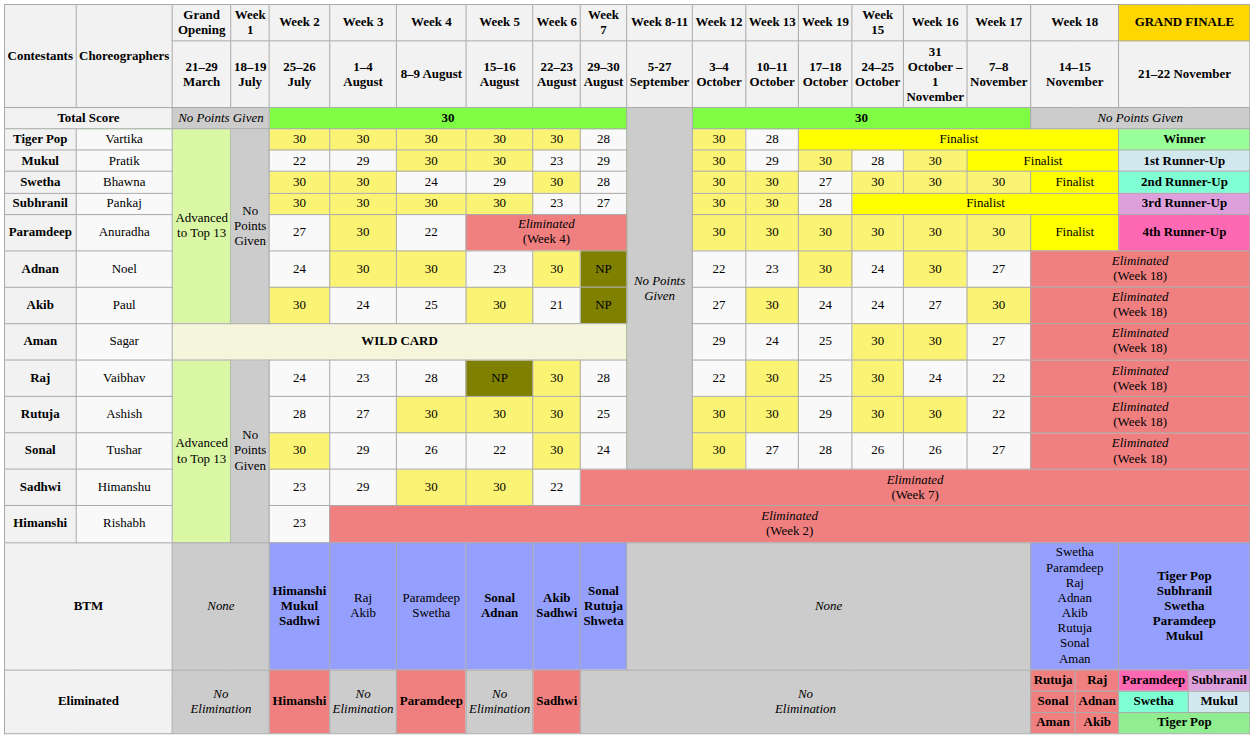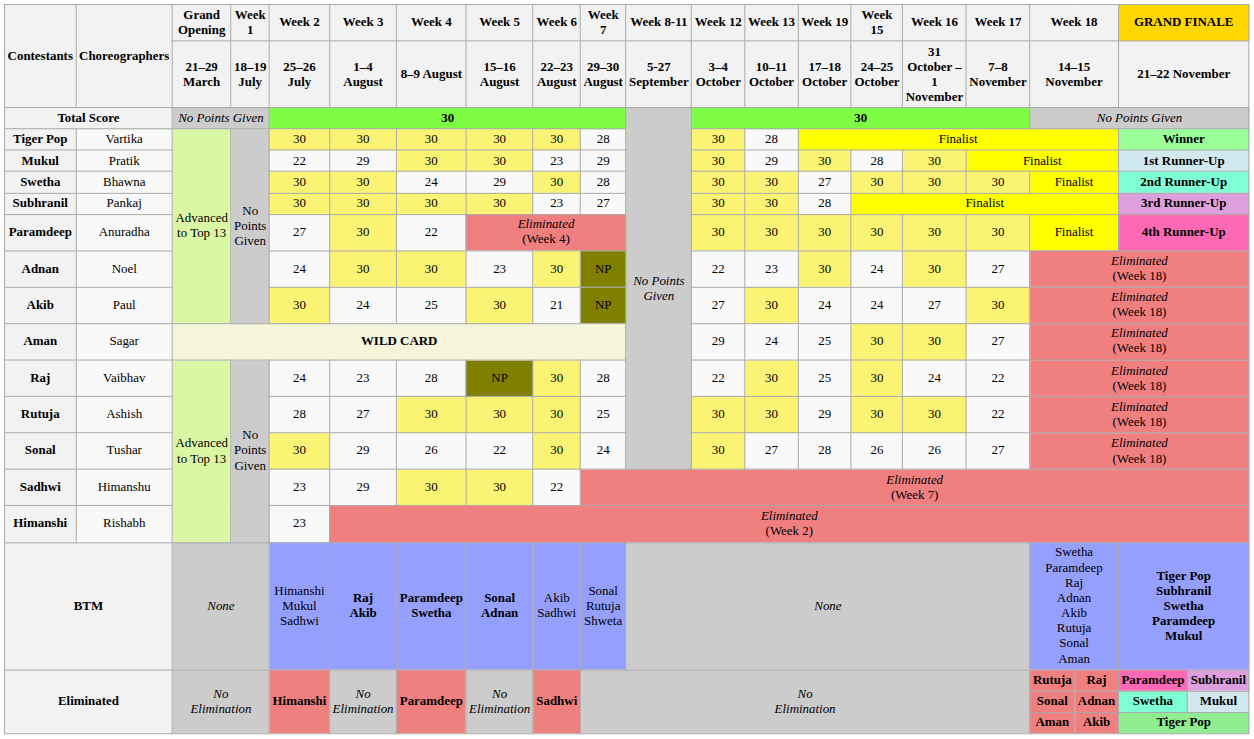(299, 605) bold -> (299, 605) normal
(363, 605) normal -> (363, 605) bold
(431, 605) normal -> (431, 605) bold
(557, 605) bold -> (557, 605) normal
(604, 605) bold -> (603, 605) normal
